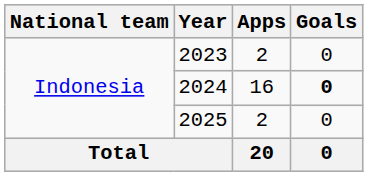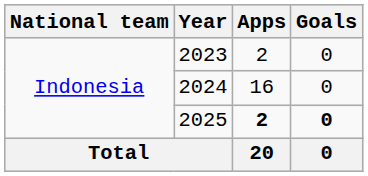(327, 88) bold -> (327, 88) normal
(262, 121) normal -> (262, 121) bold
(327, 121) normal -> (327, 121) bold
